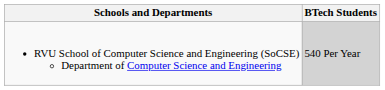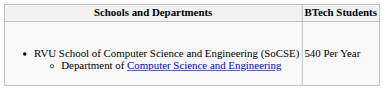(332, 53) lightgrey background -> (332, 53) no background
